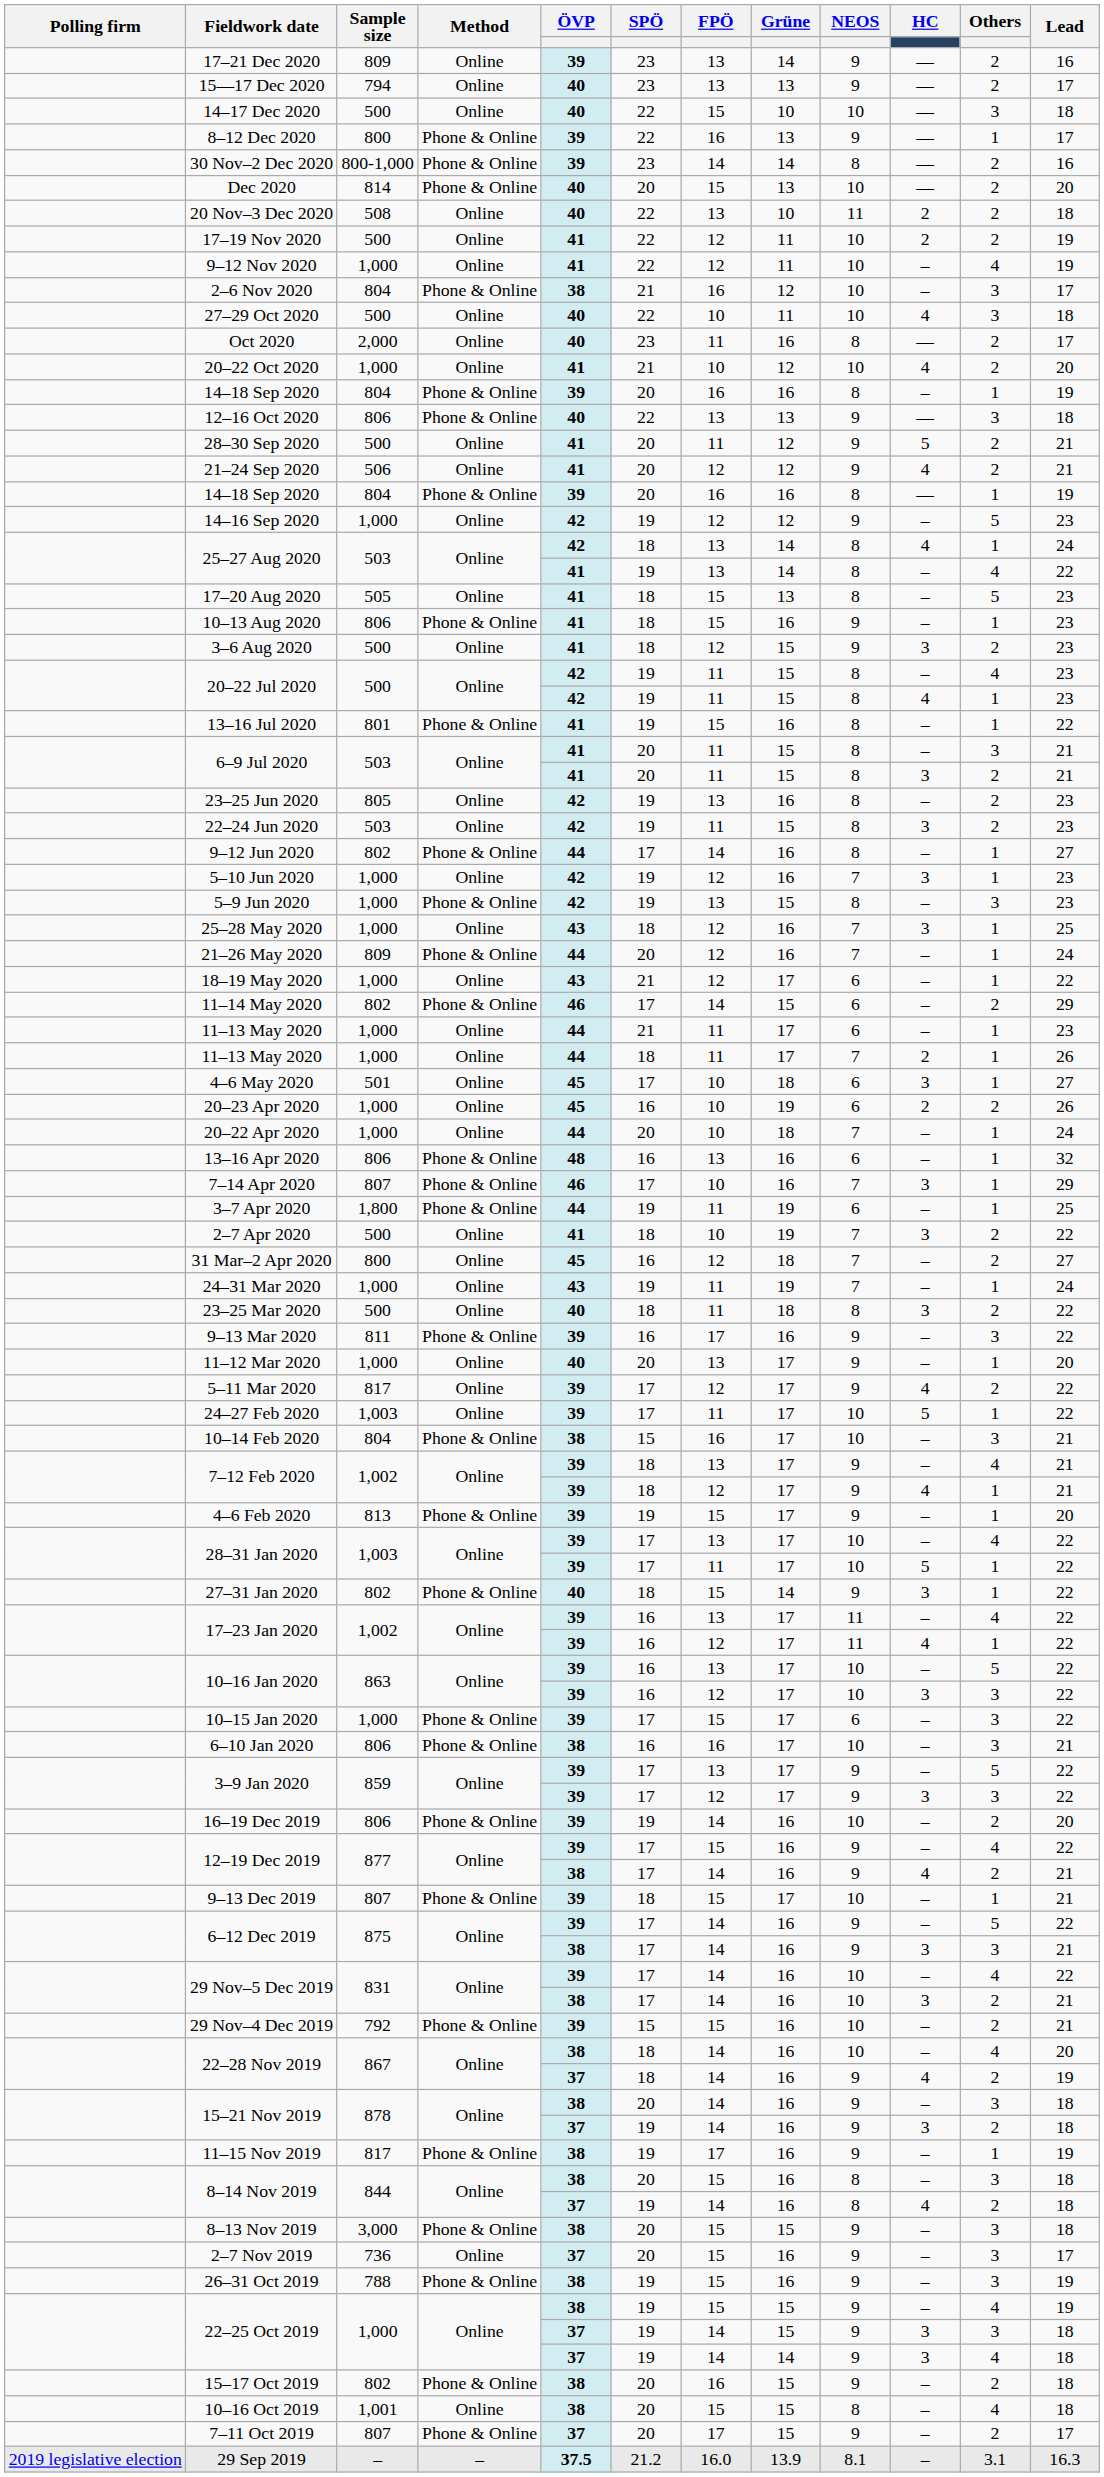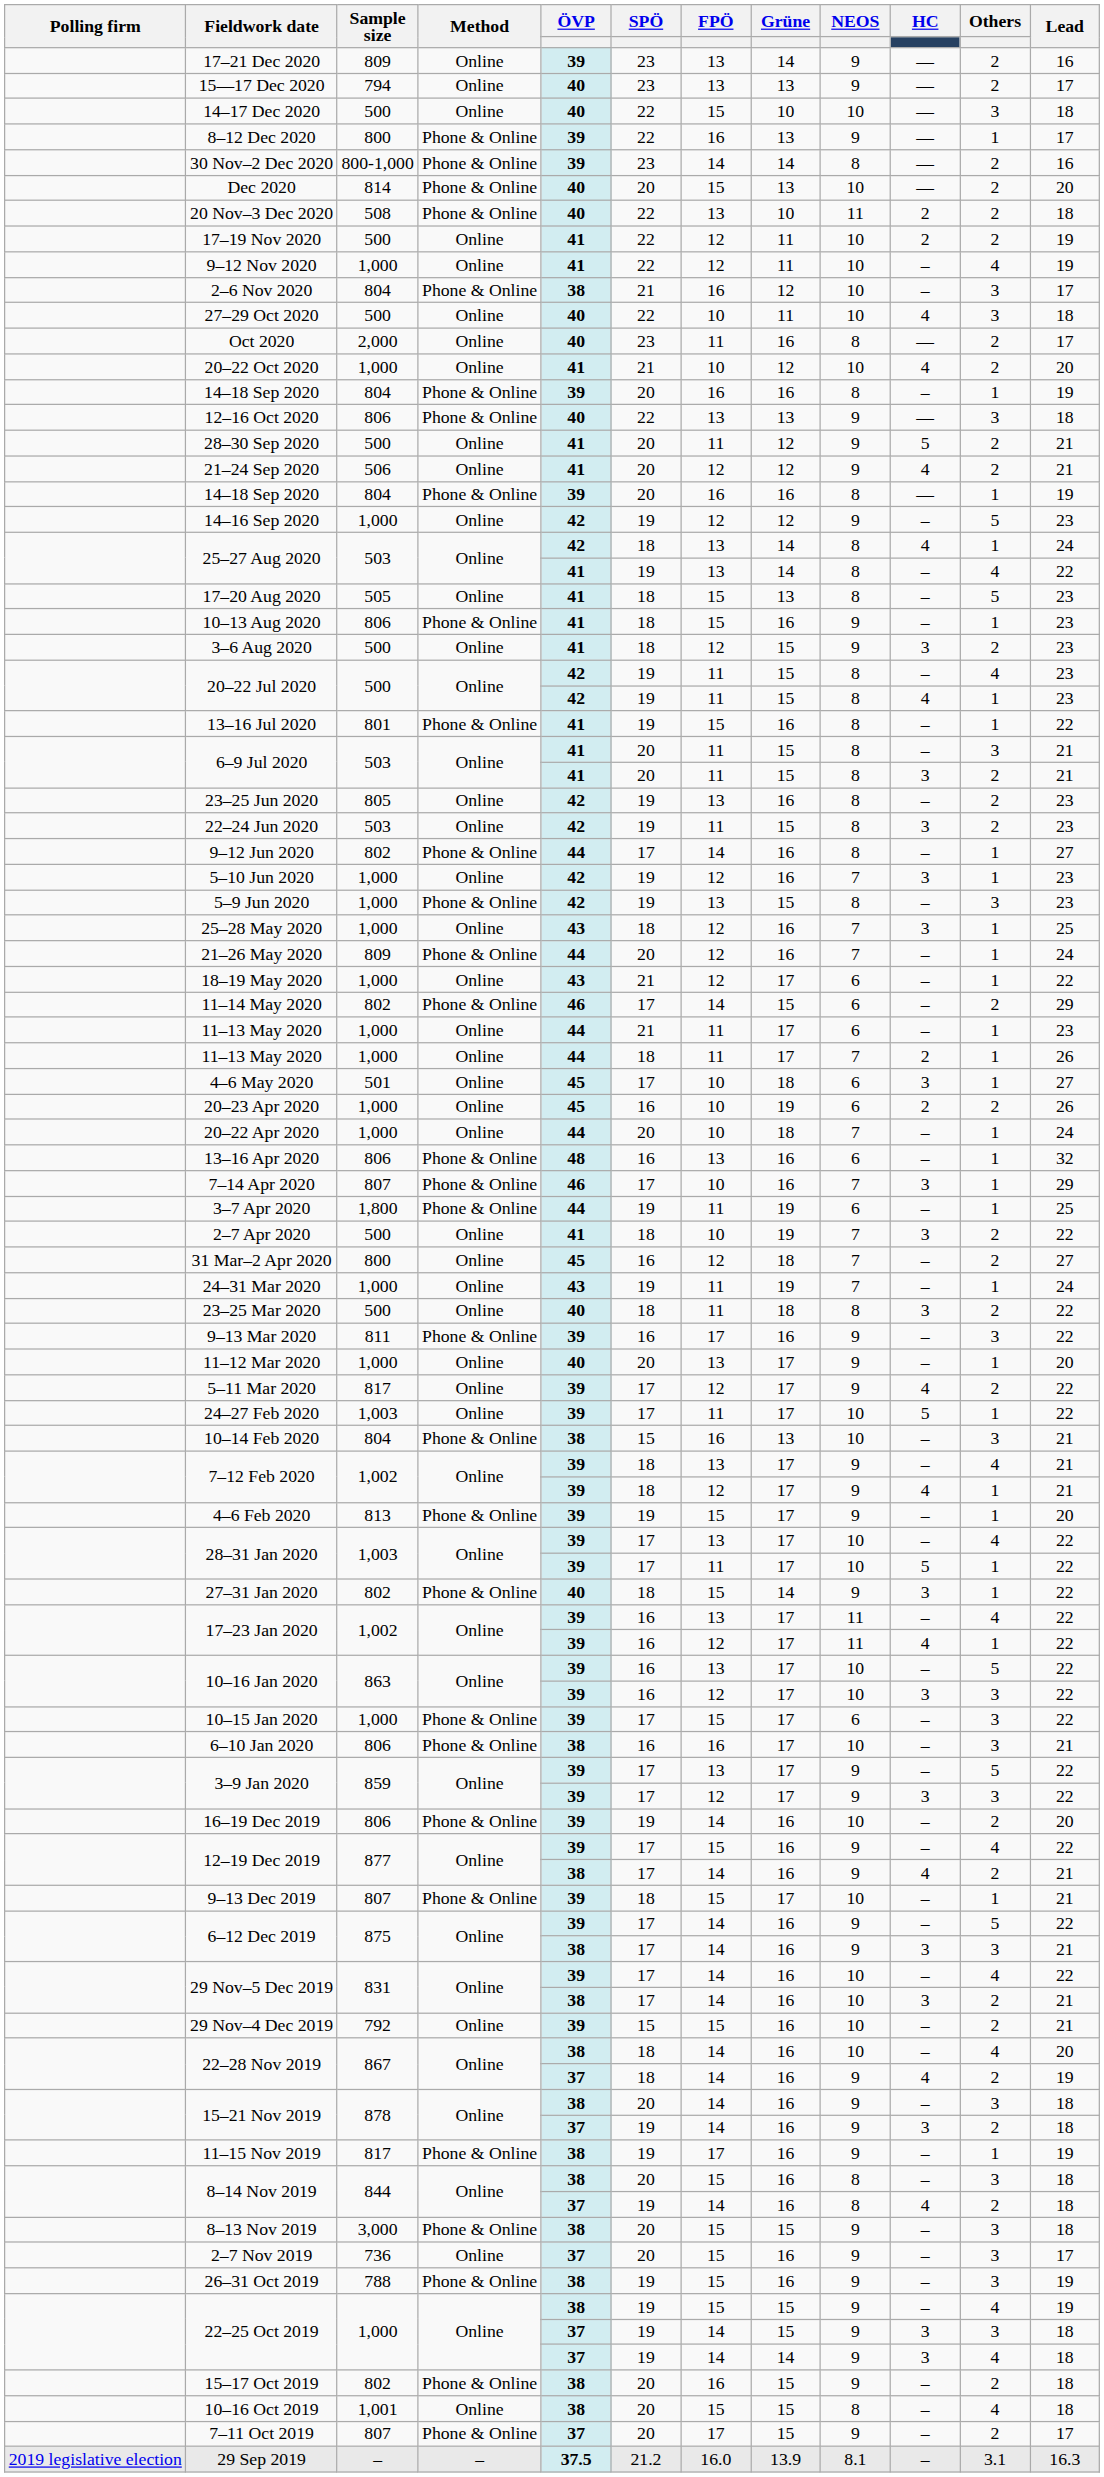(480, 214) Online -> (480, 214) Phone & Online
(786, 1439) 17 -> (786, 1439) 13
(480, 2026) Phone & Online -> (480, 2026) Online
